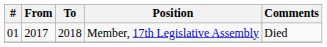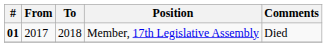(13, 32) normal -> (13, 32) bold
